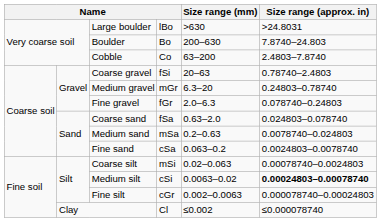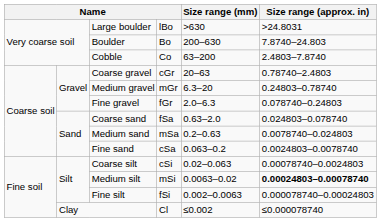(165, 73) fSi -> (167, 73) cGr
(167, 164) mSi -> (166, 164) cSi
(166, 179) cSi -> (167, 179) mSi
(167, 194) cGr -> (165, 194) fSi
